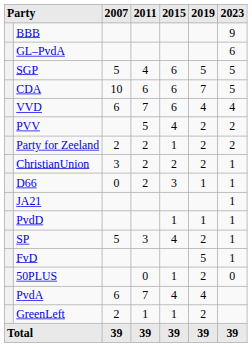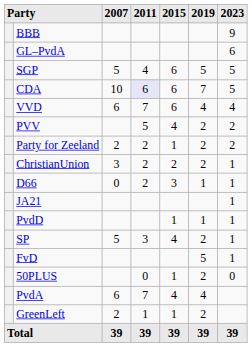(145, 88) no background -> (145, 88) lavender background
